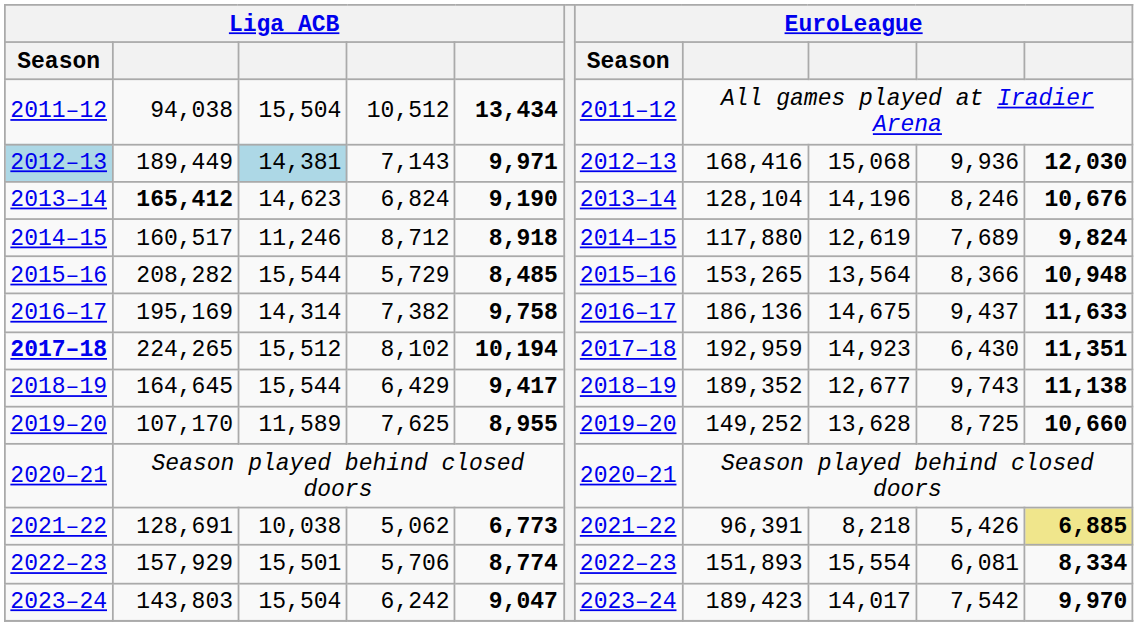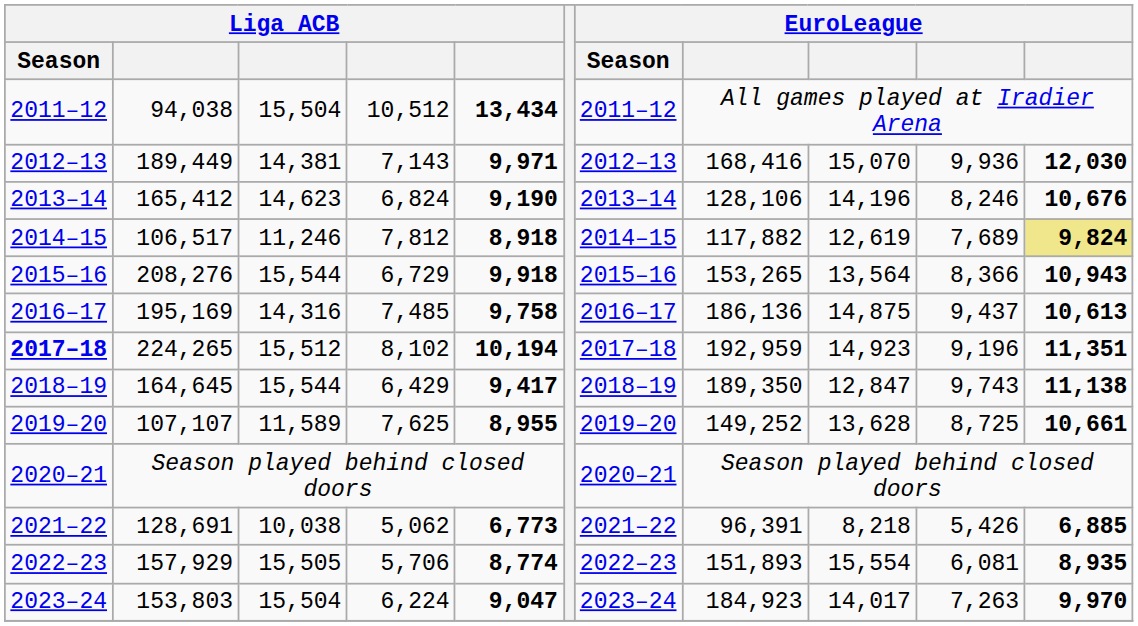(59, 163) lightblue background -> (59, 163) no background
(300, 163) lightblue background -> (300, 163) no background
(869, 163) 15,068 -> (869, 163) 15,070
(185, 200) bold -> (185, 200) normal
(754, 200) 128,104 -> (754, 200) 128,106
(185, 238) 160,517 -> (185, 238) 106,517
(415, 238) 8,712 -> (415, 238) 7,812
(754, 238) 117,880 -> (754, 238) 117,882
(1093, 238) no background -> (1093, 238) khaki background
(185, 275) 208,282 -> (185, 275) 208,276
(415, 275) 5,729 -> (415, 275) 6,729
(523, 275) 8,485 -> (523, 275) 9,918
(1086, 275) 10,948 -> (1086, 275) 10,943
(300, 313) 14,314 -> (300, 313) 14,316
(415, 313) 7,382 -> (415, 313) 7,485
(869, 313) 14,675 -> (869, 313) 14,875
(1086, 313) 11,633 -> (1086, 313) 10,613
(985, 350) 6,430 -> (985, 350) 9,196
(754, 388) 189,352 -> (754, 388) 189,350
(869, 388) 12,677 -> (869, 388) 12,847
(185, 425) 107,170 -> (185, 425) 107,107
(1086, 425) 10,660 -> (1086, 425) 10,661
(1093, 527) khaki background -> (1093, 527) no background
(300, 564) 15,501 -> (300, 564) 15,505
(1093, 564) 8,334 -> (1093, 564) 8,935
(185, 602) 143,803 -> (185, 602) 153,803
(415, 602) 6,242 -> (415, 602) 6,224
(754, 602) 189,423 -> (754, 602) 184,923
(985, 602) 7,542 -> (985, 602) 7,263
